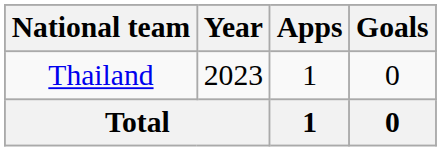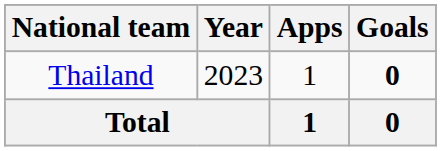(392, 74) normal -> (392, 74) bold
